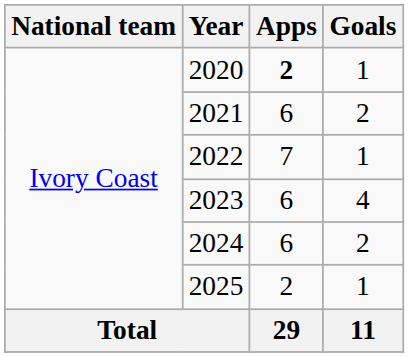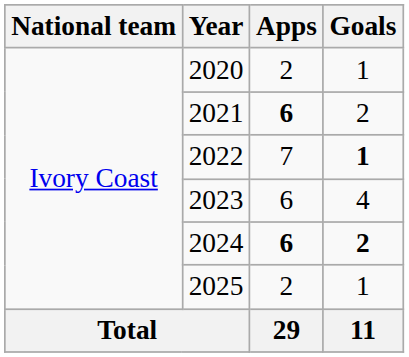(286, 69) bold -> (286, 69) normal
(286, 112) normal -> (286, 112) bold
(363, 156) normal -> (363, 156) bold
(286, 243) normal -> (286, 243) bold
(363, 243) normal -> (363, 243) bold
